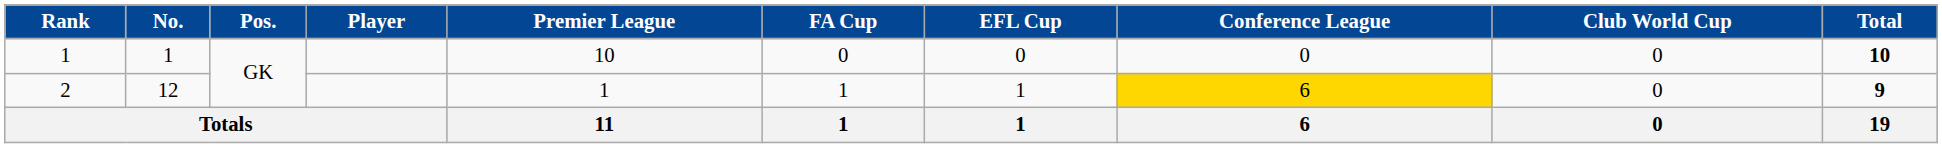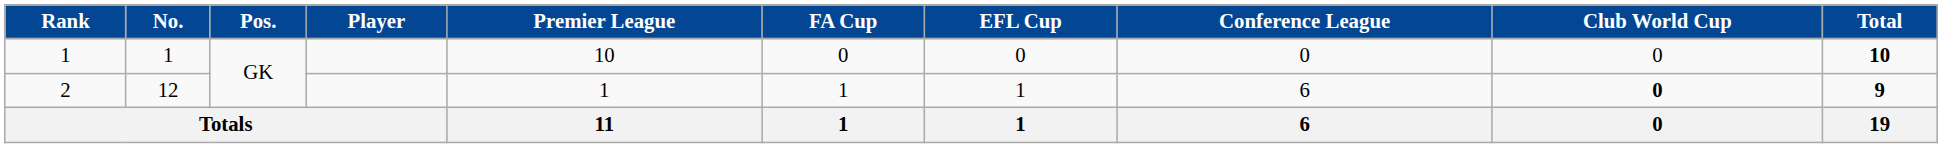(1305, 89) gold background -> (1305, 89) no background
(1657, 89) normal -> (1657, 89) bold
